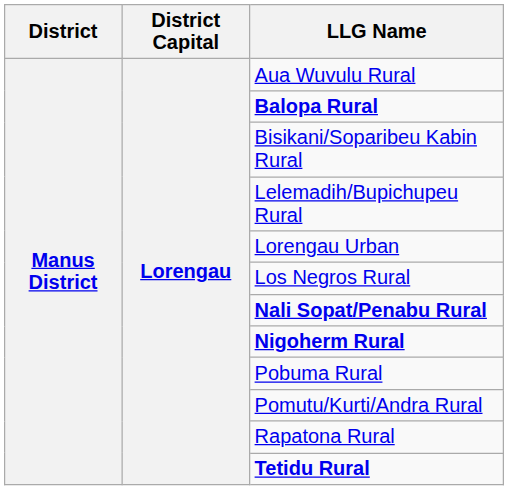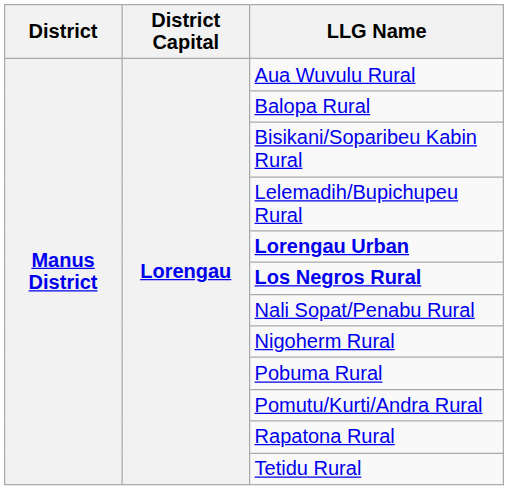(316, 106) bold -> (312, 106) normal
(327, 246) normal -> (332, 246) bold
(332, 278) normal -> (338, 278) bold
(371, 309) bold -> (365, 309) normal
(330, 341) bold -> (325, 341) normal
(312, 468) bold -> (308, 468) normal
